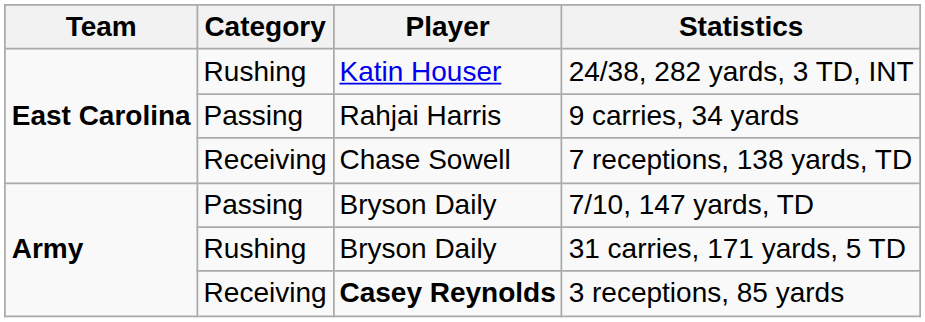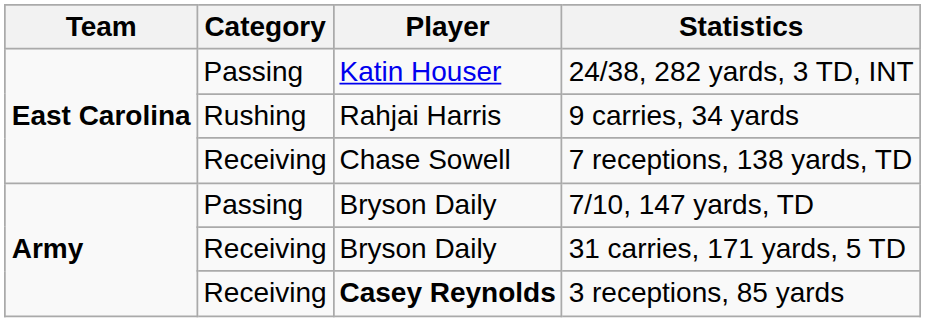(255, 71) Rushing -> (253, 71) Passing
(253, 115) Passing -> (255, 115) Rushing
(255, 248) Rushing -> (265, 248) Receiving
